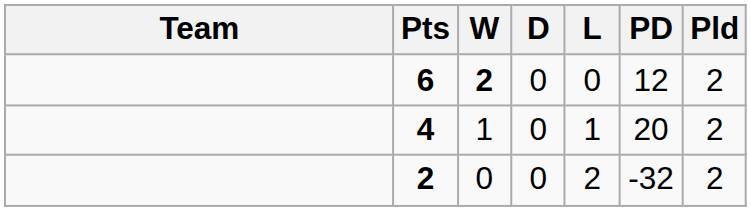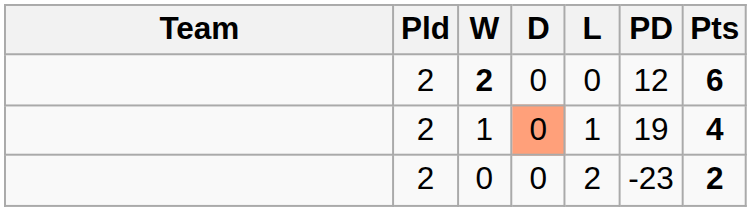columns swapped: (715, 29) <-> (426, 29)
(538, 129) no background -> (538, 129) lightsalmon background
(651, 129) 20 -> (651, 129) 19
(651, 179) -32 -> (651, 179) -23
